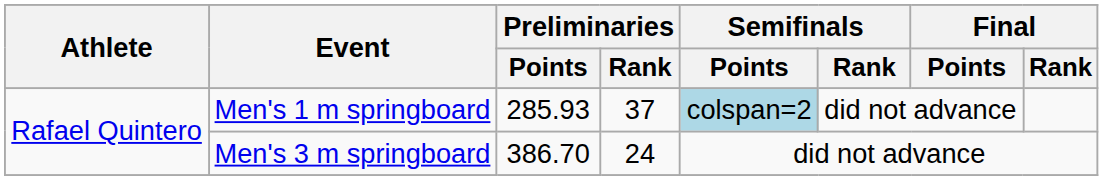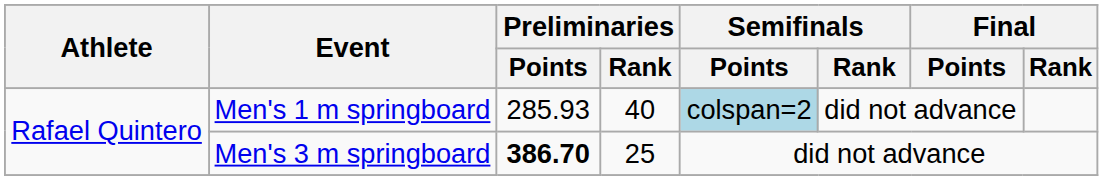(640, 110) 37 -> (640, 110) 40
(548, 153) normal -> (548, 153) bold
(640, 153) 24 -> (640, 153) 25
